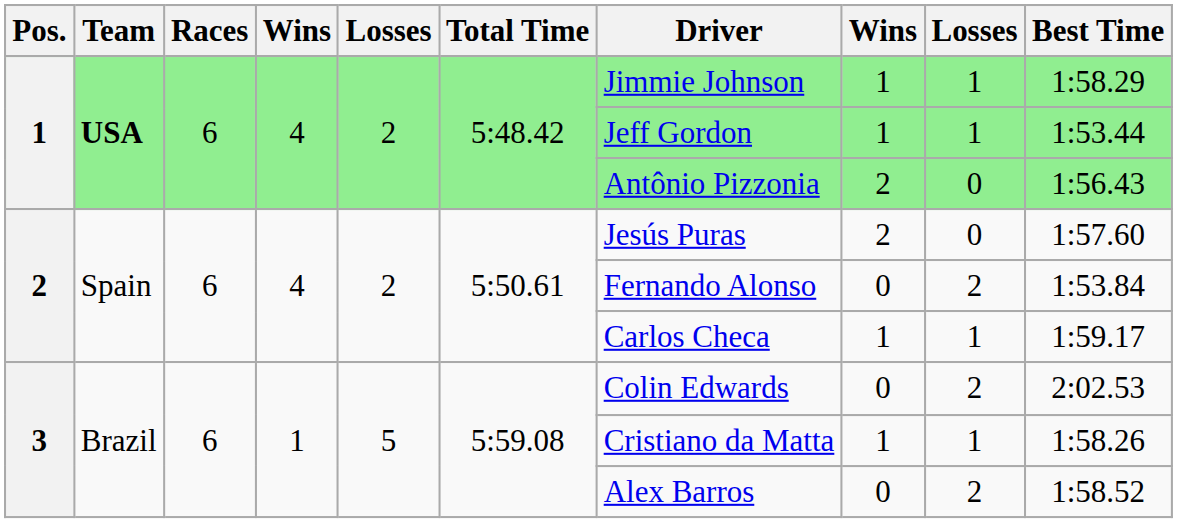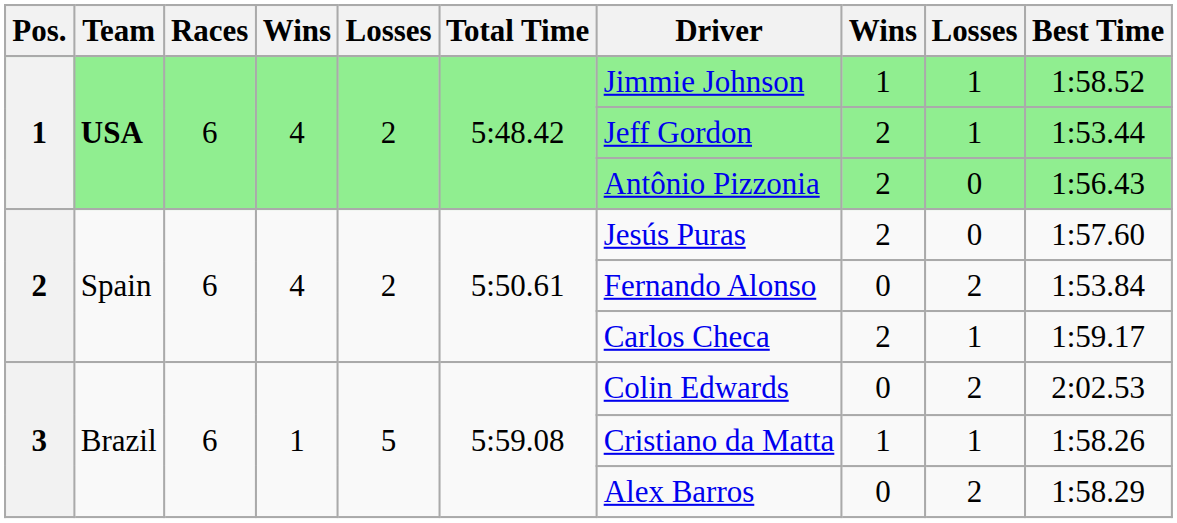(1098, 81) 1:58.29 -> (1098, 81) 1:58.52
(883, 132) 1 -> (883, 132) 2
(883, 337) 1 -> (883, 337) 2
(1098, 490) 1:58.52 -> (1098, 490) 1:58.29
